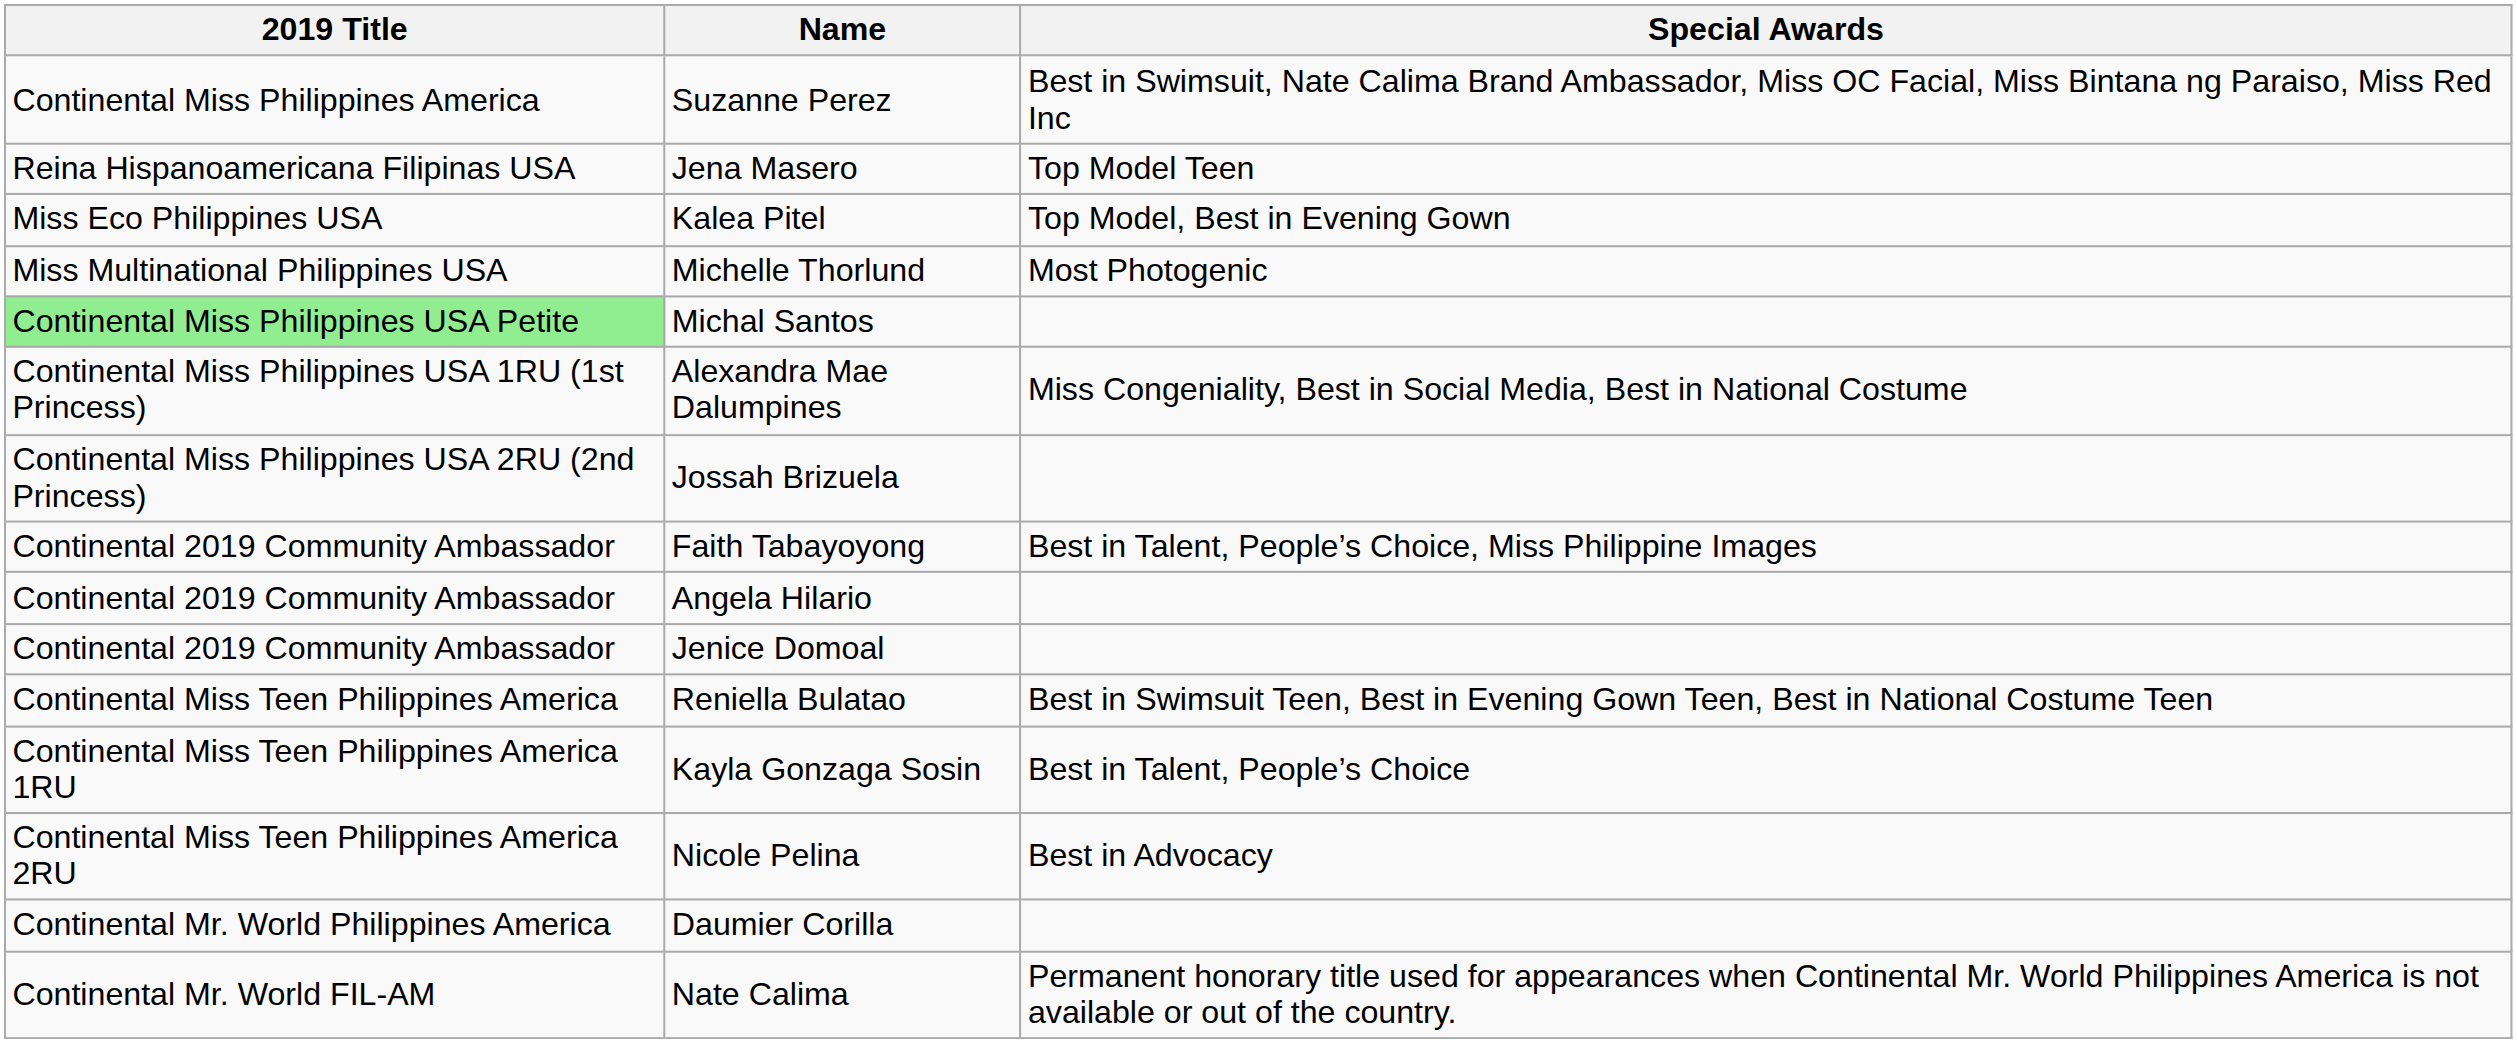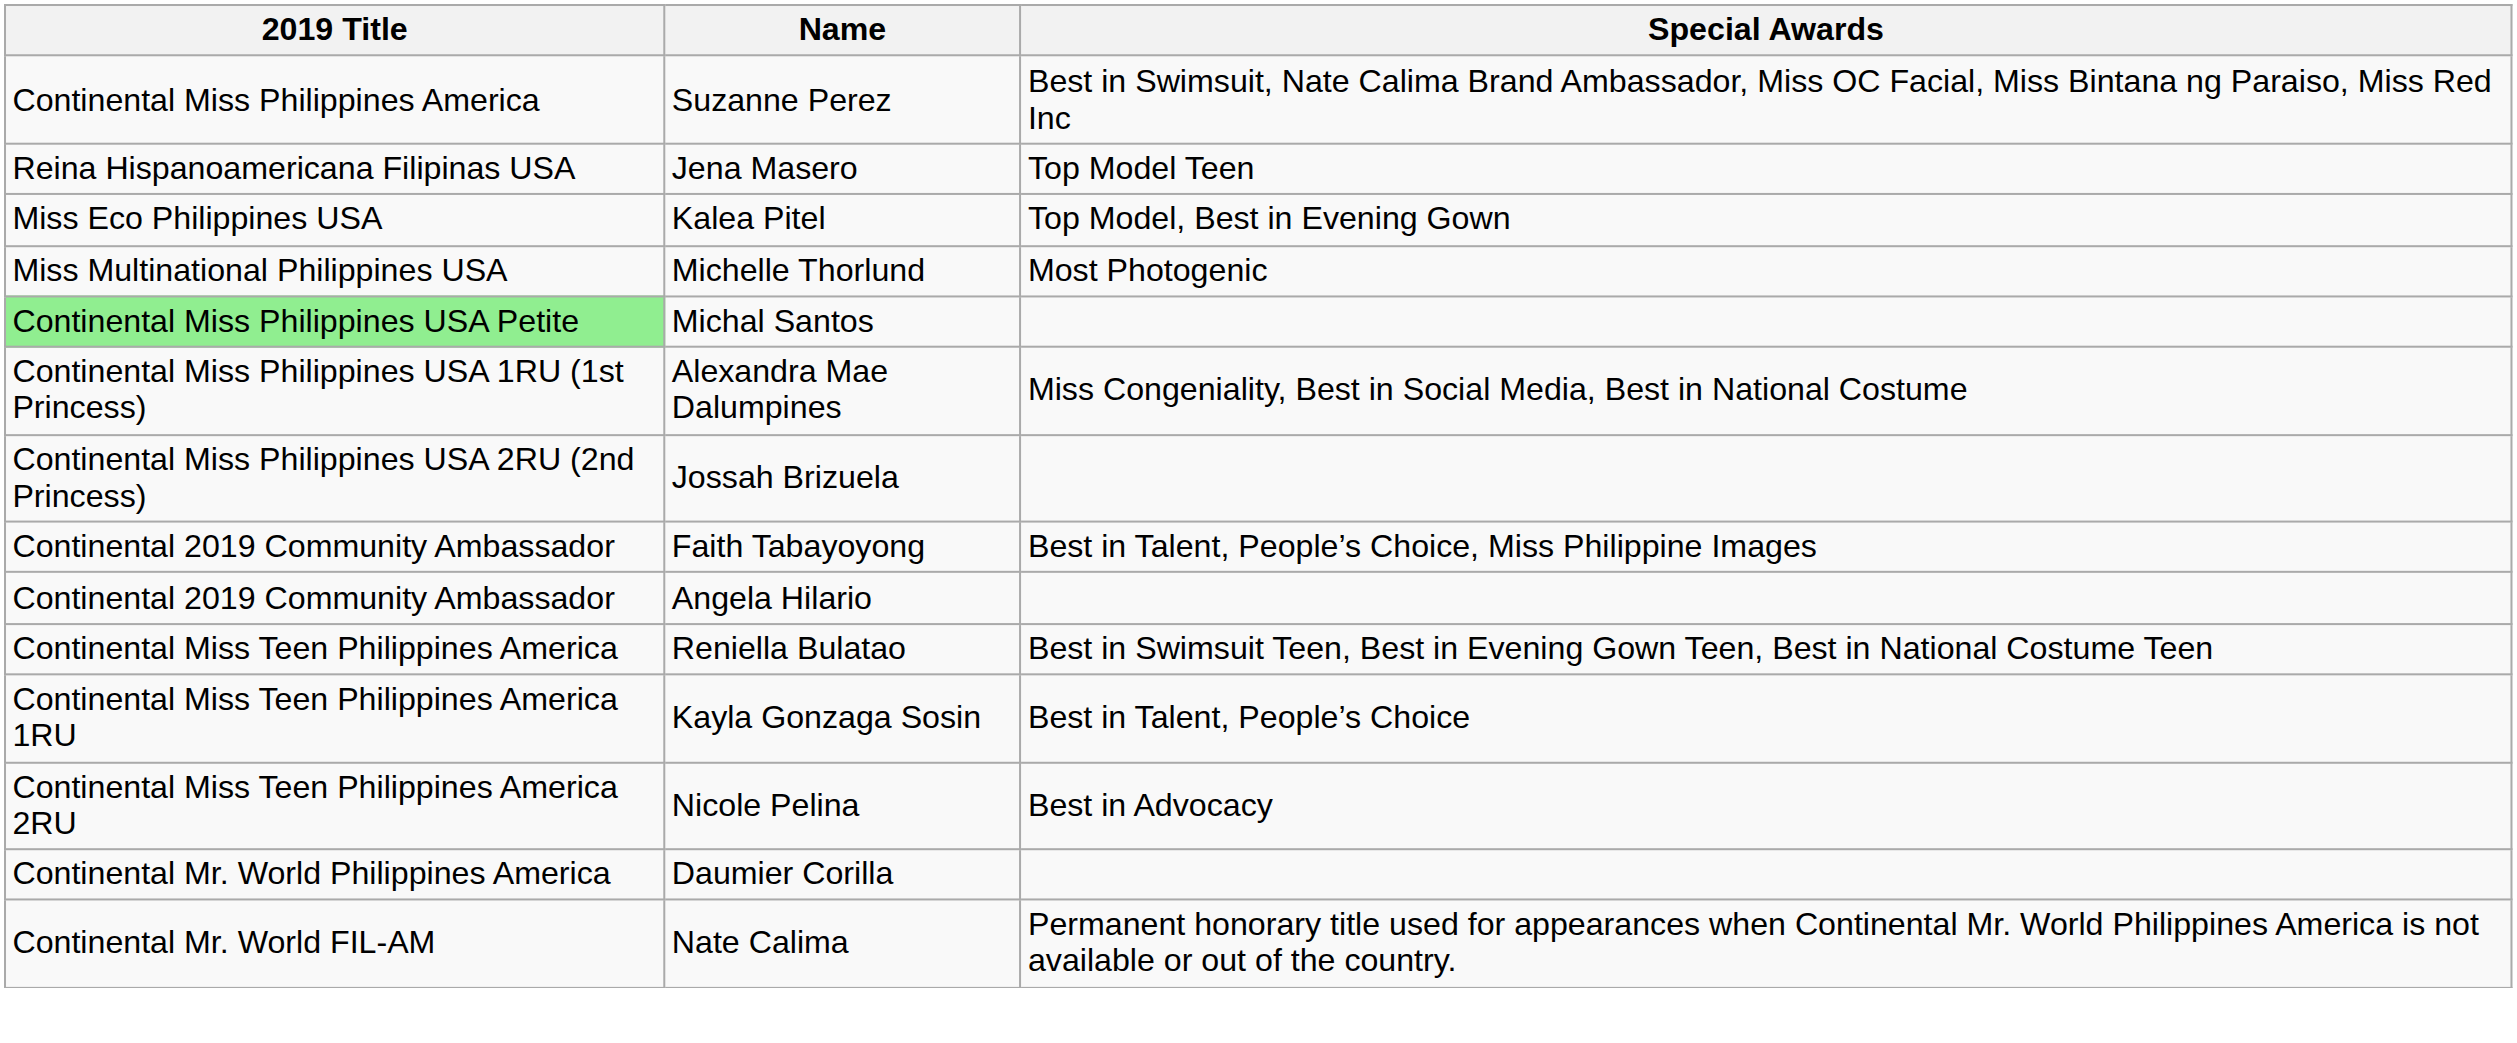- row: (778, 648)
